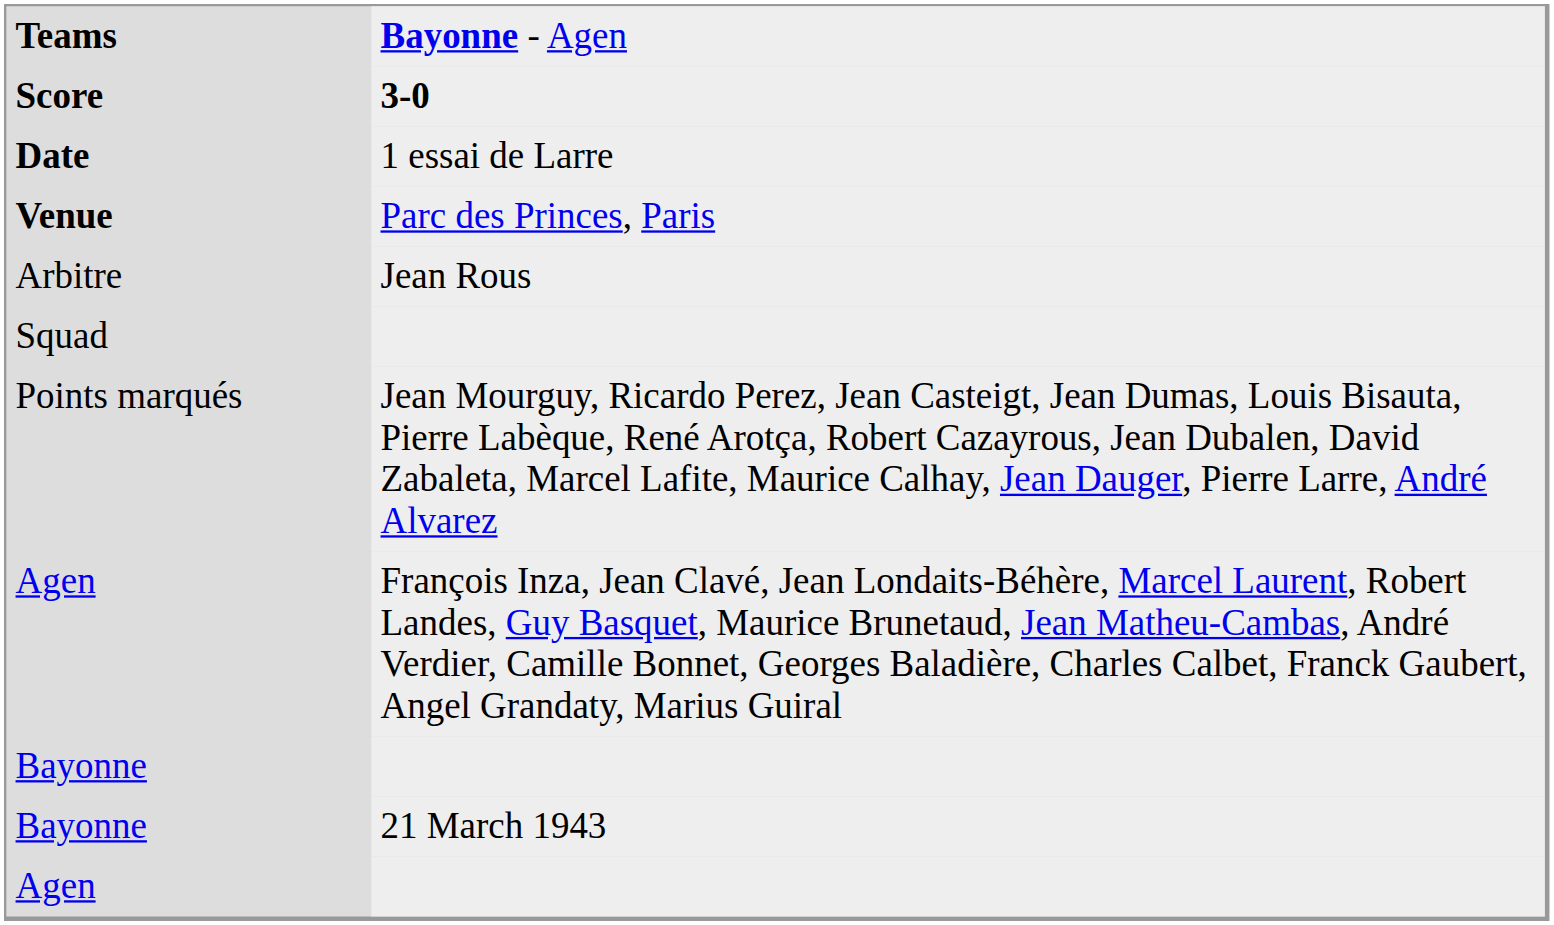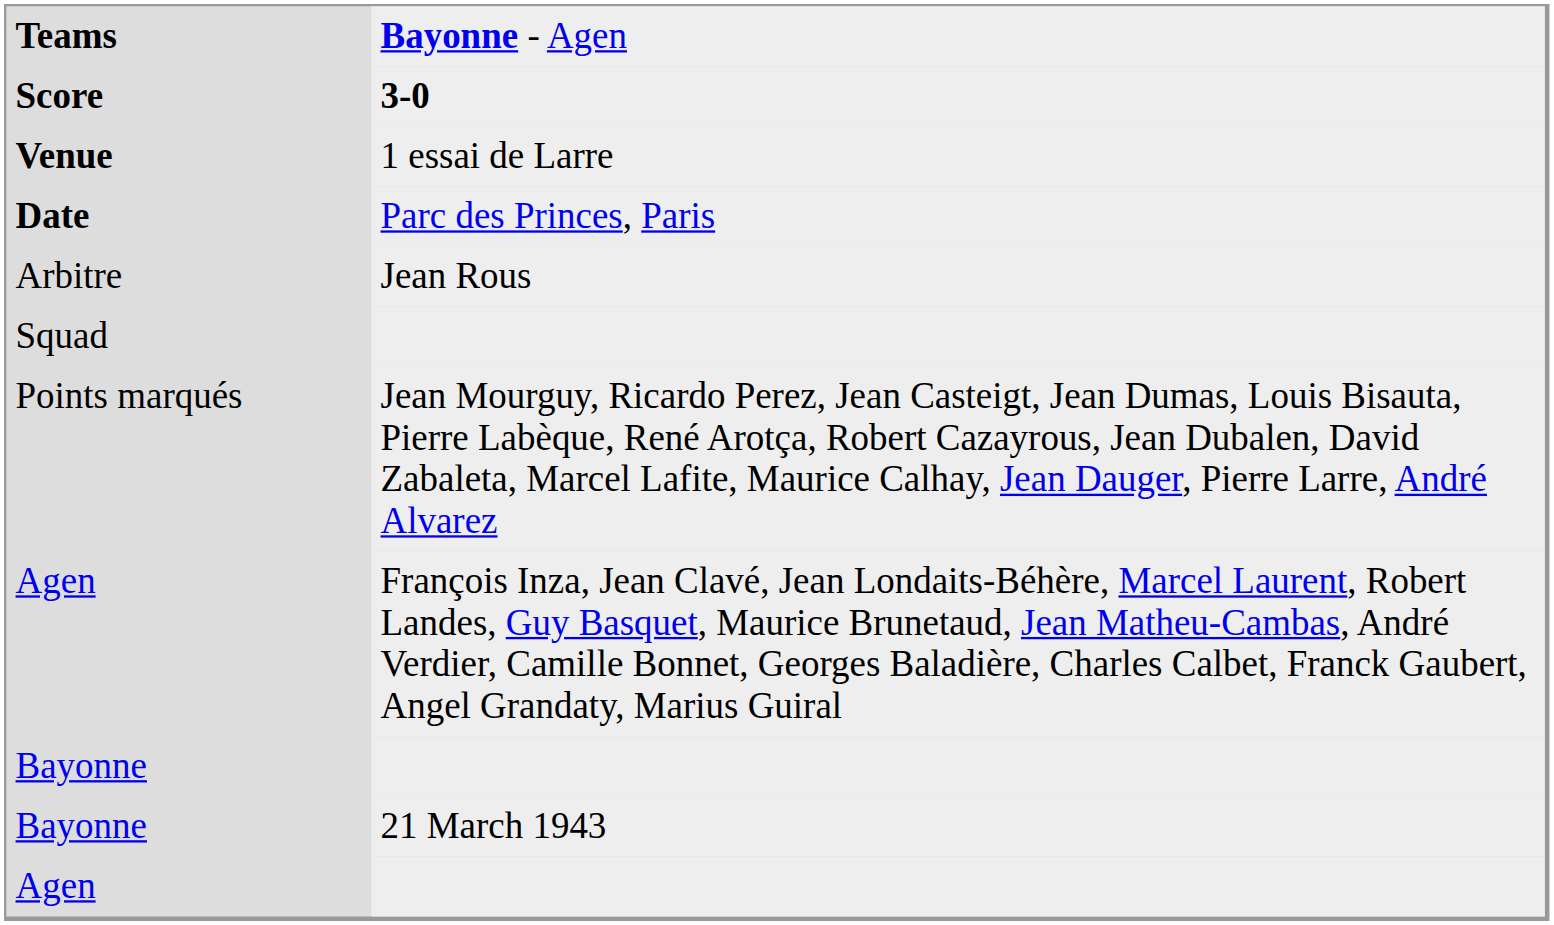(52, 155) Date -> (64, 155) Venue
(64, 215) Venue -> (52, 215) Date
